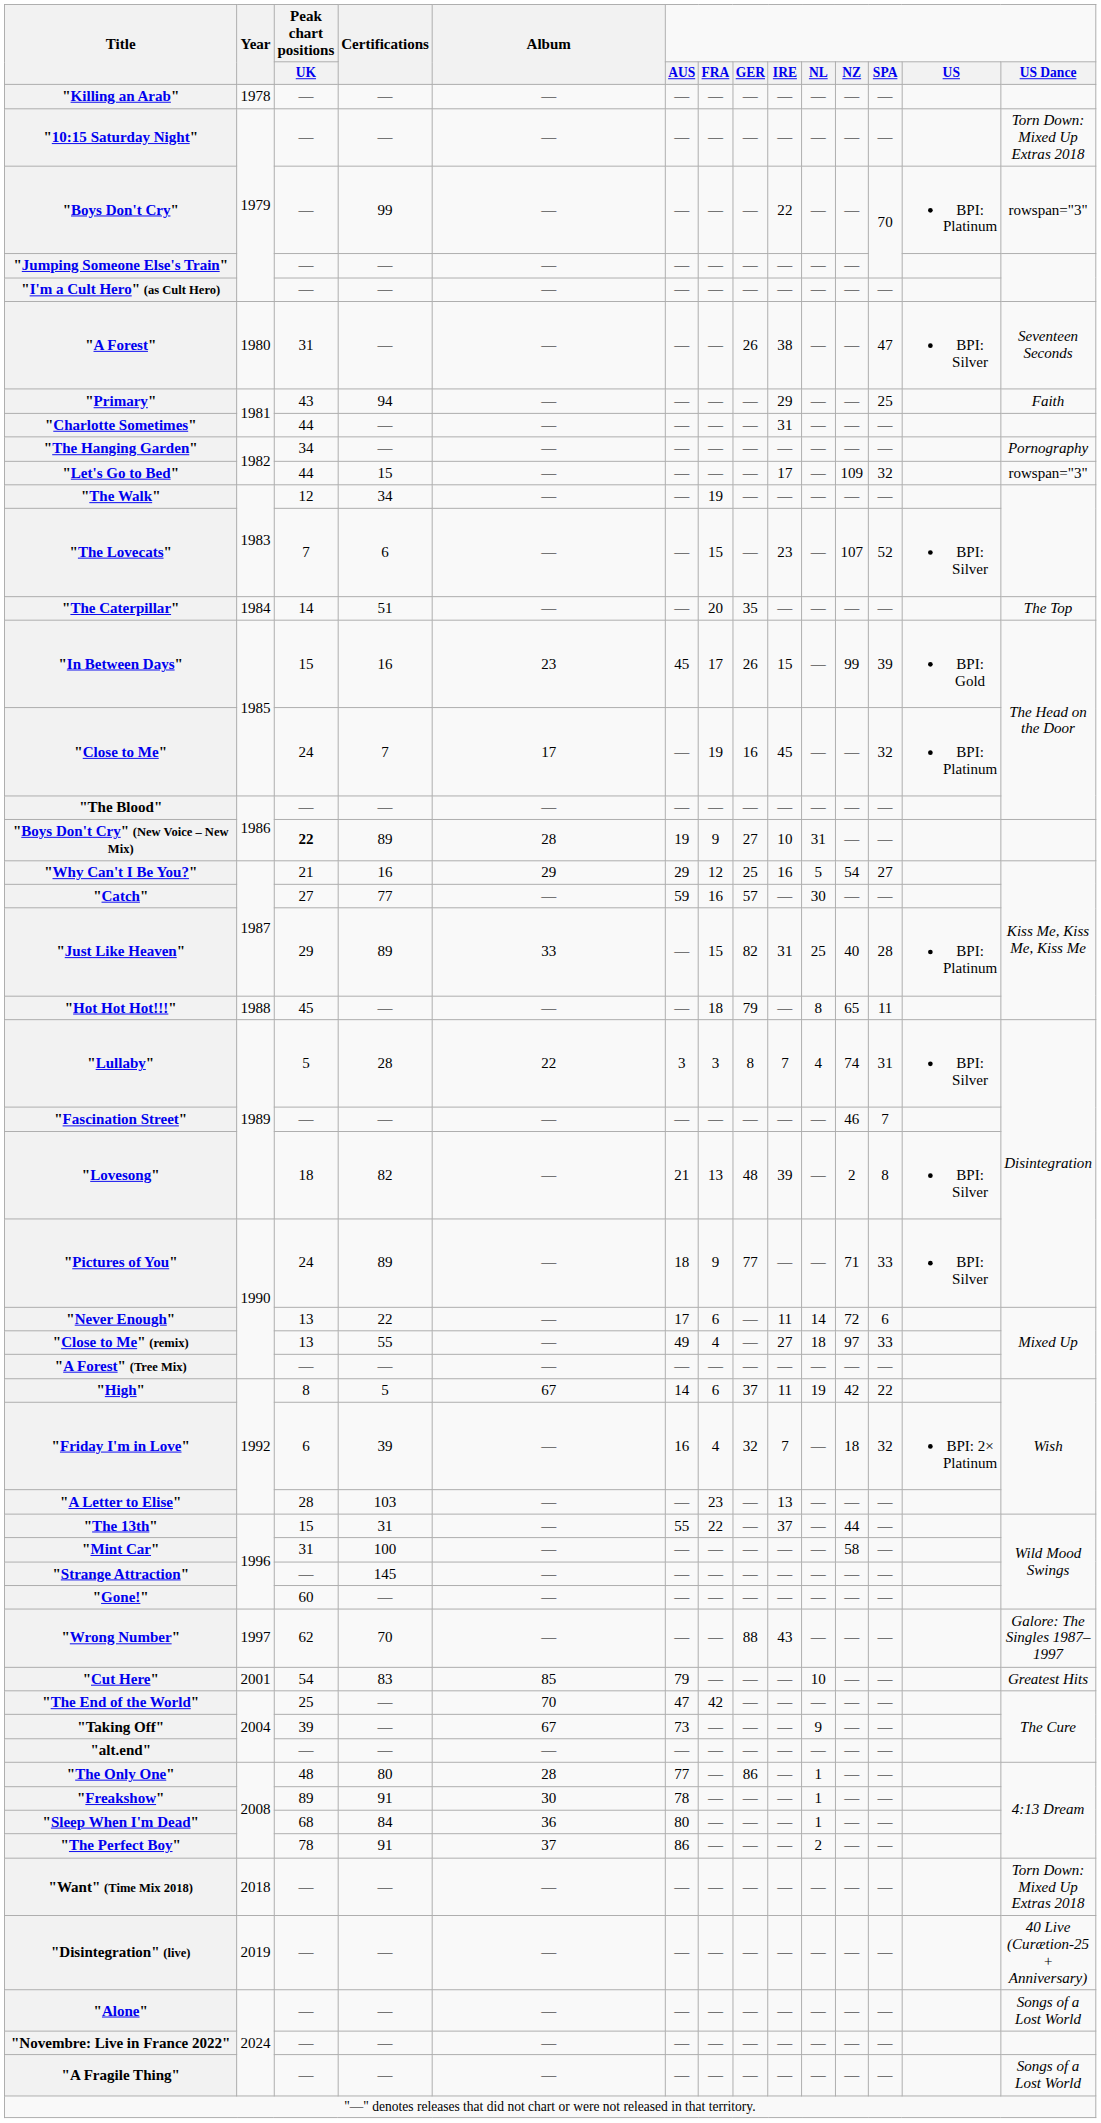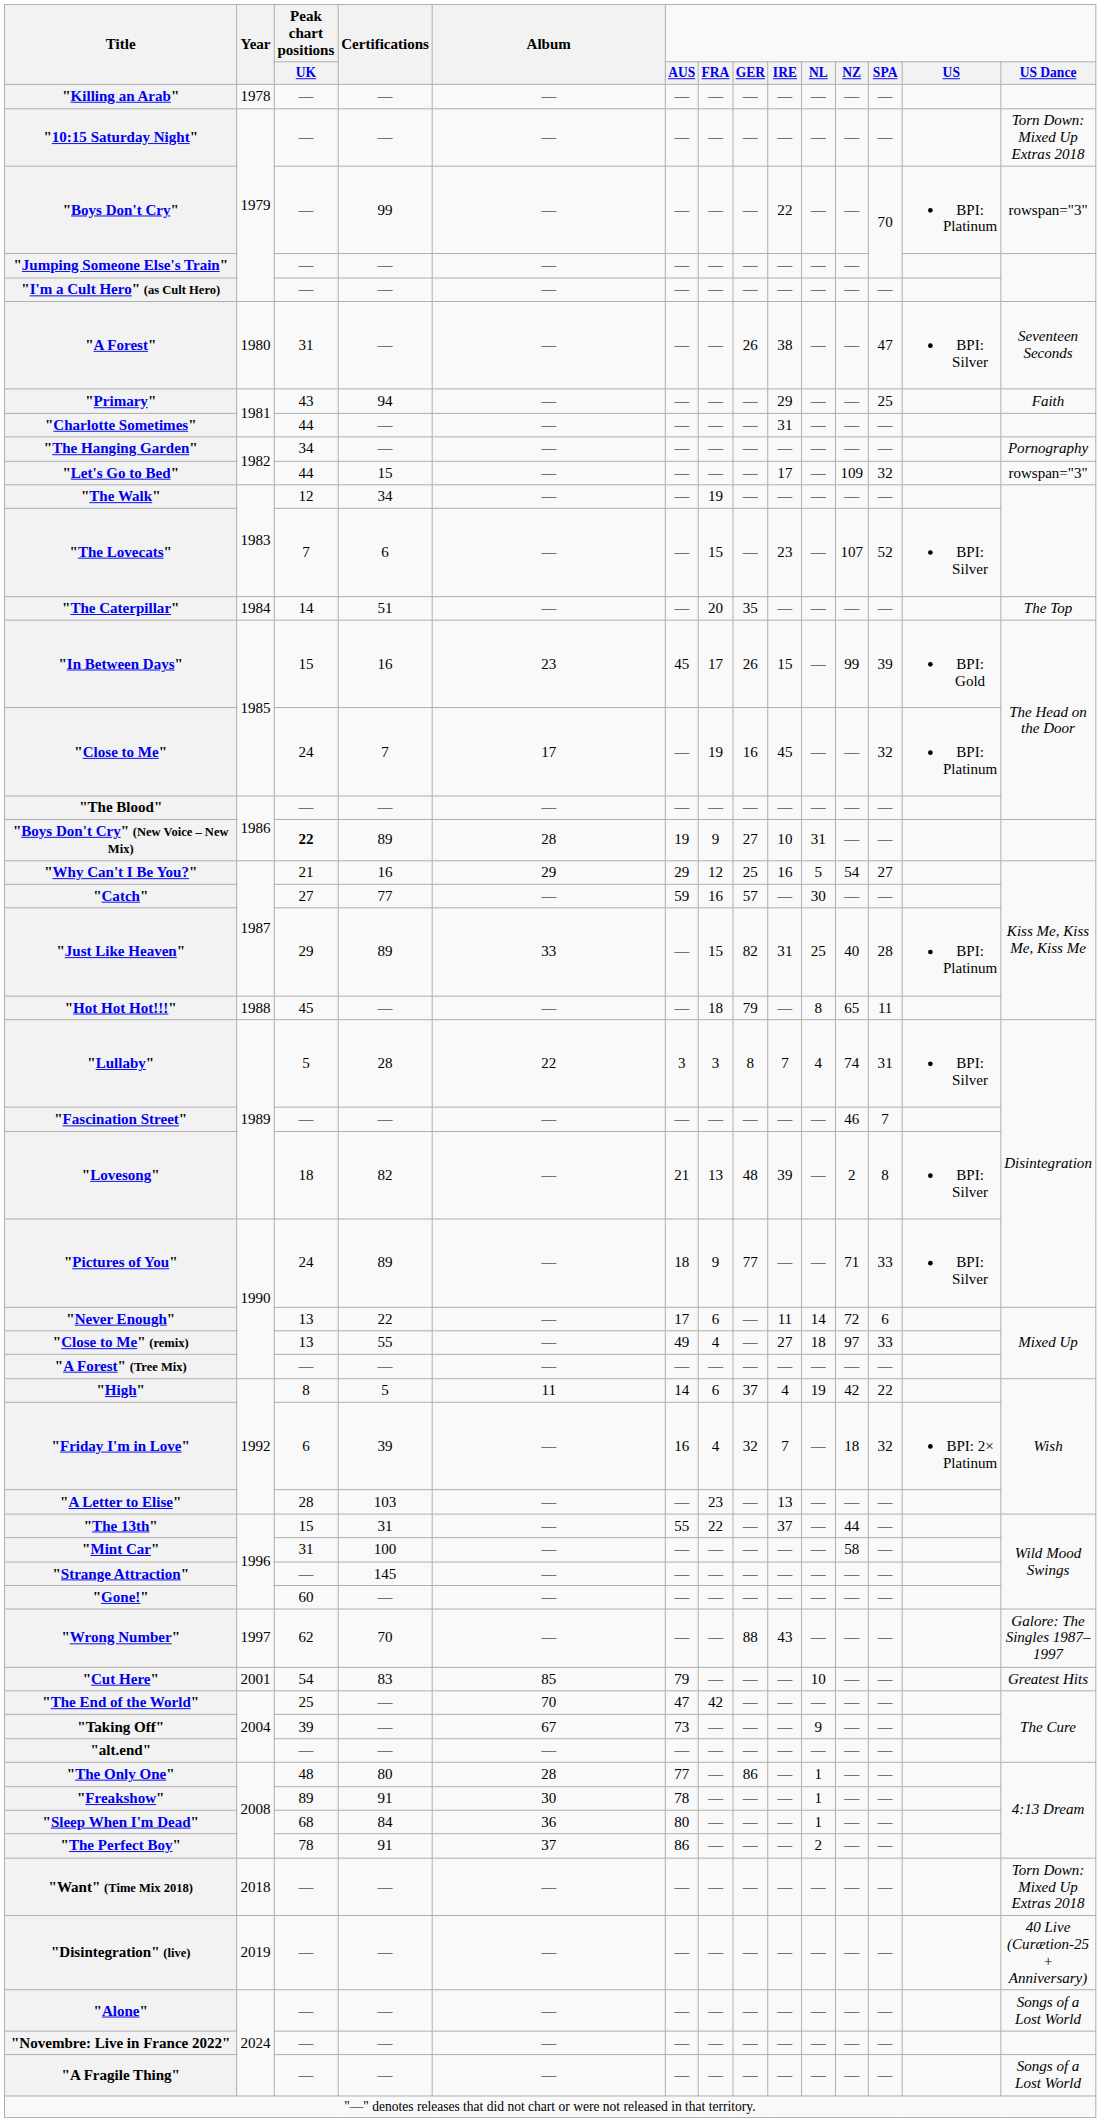(549, 1390) 67 -> (549, 1390) 11
(785, 1390) 11 -> (785, 1390) 4
